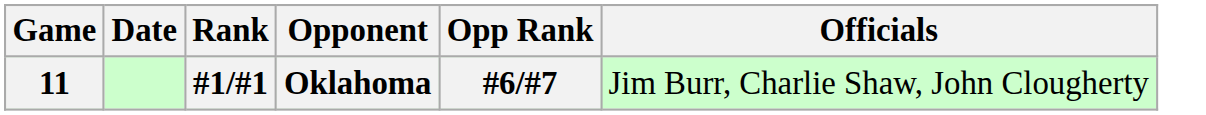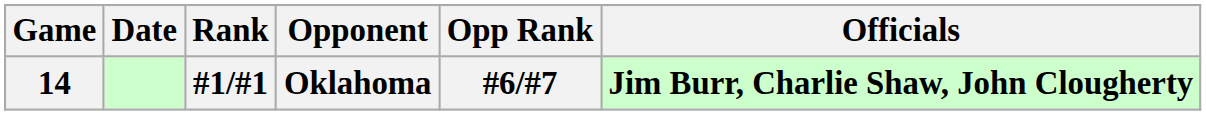(54, 82) 11 -> (54, 82) 14
(879, 82) normal -> (901, 82) bold
